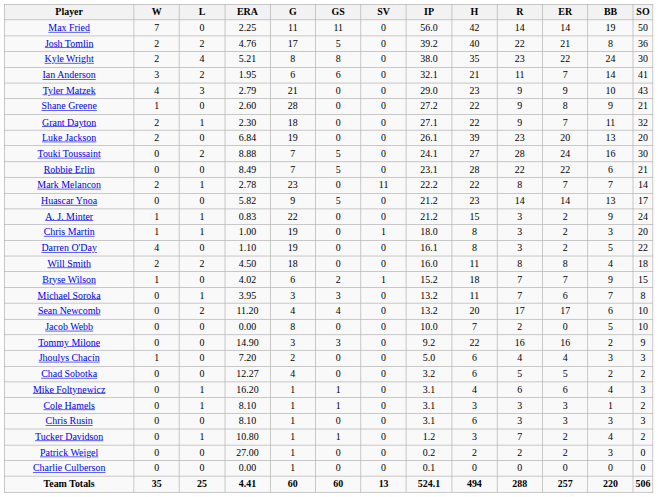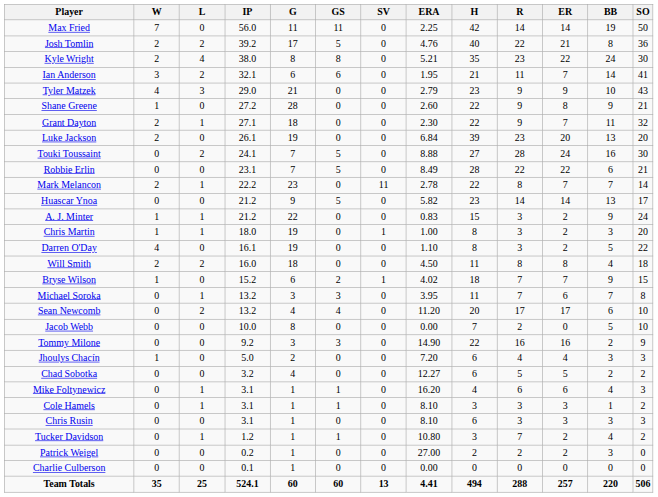columns swapped: (247, 12) <-> (429, 12)
